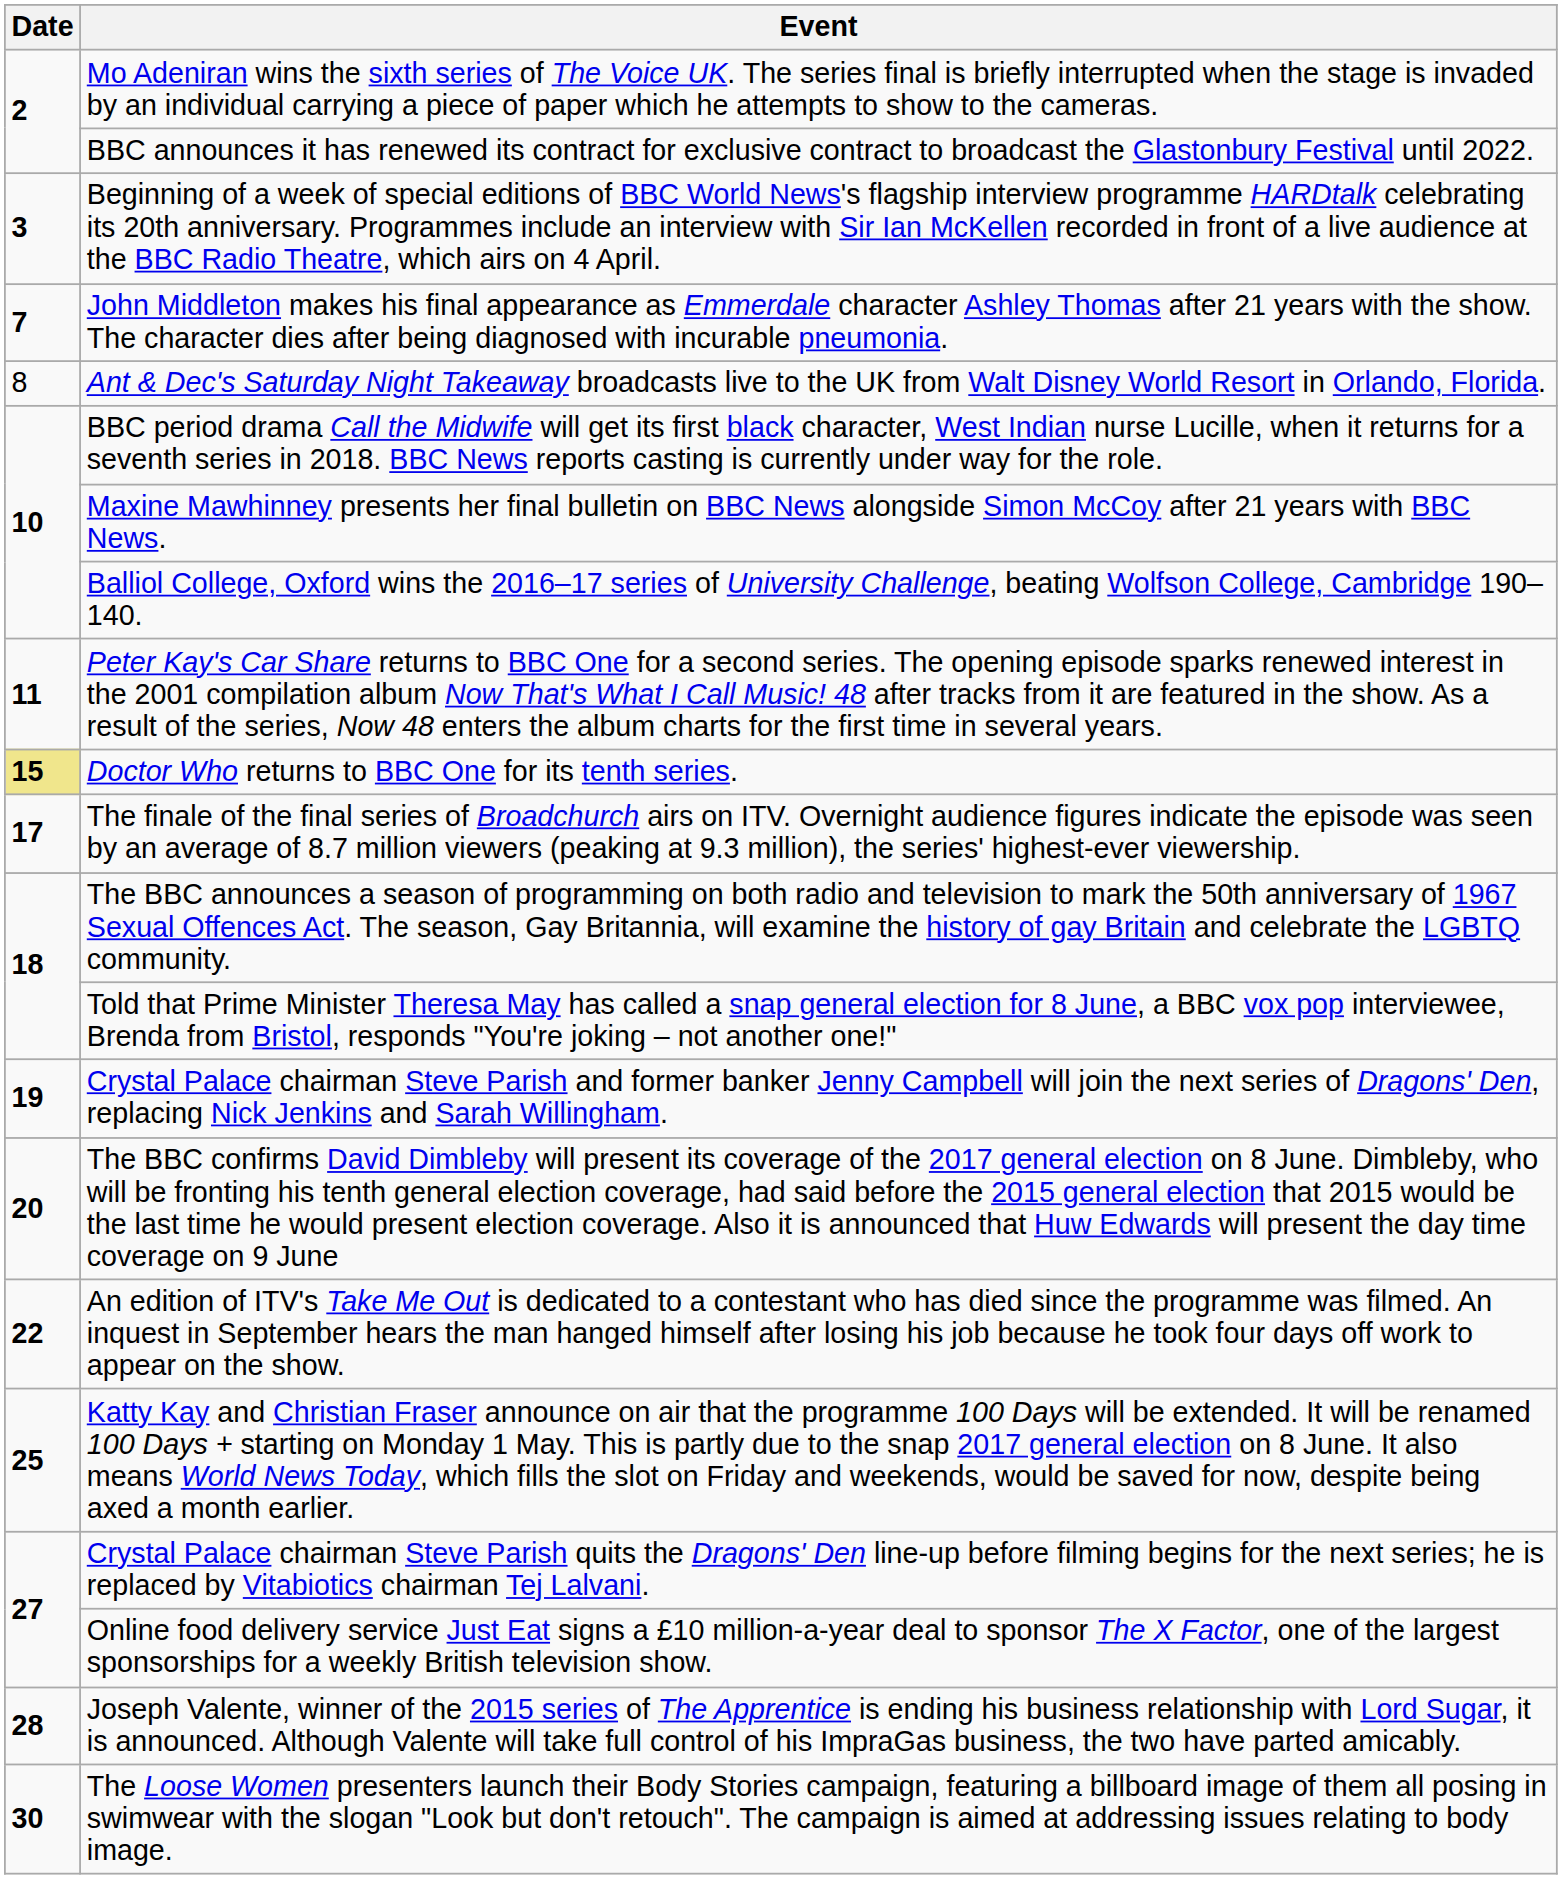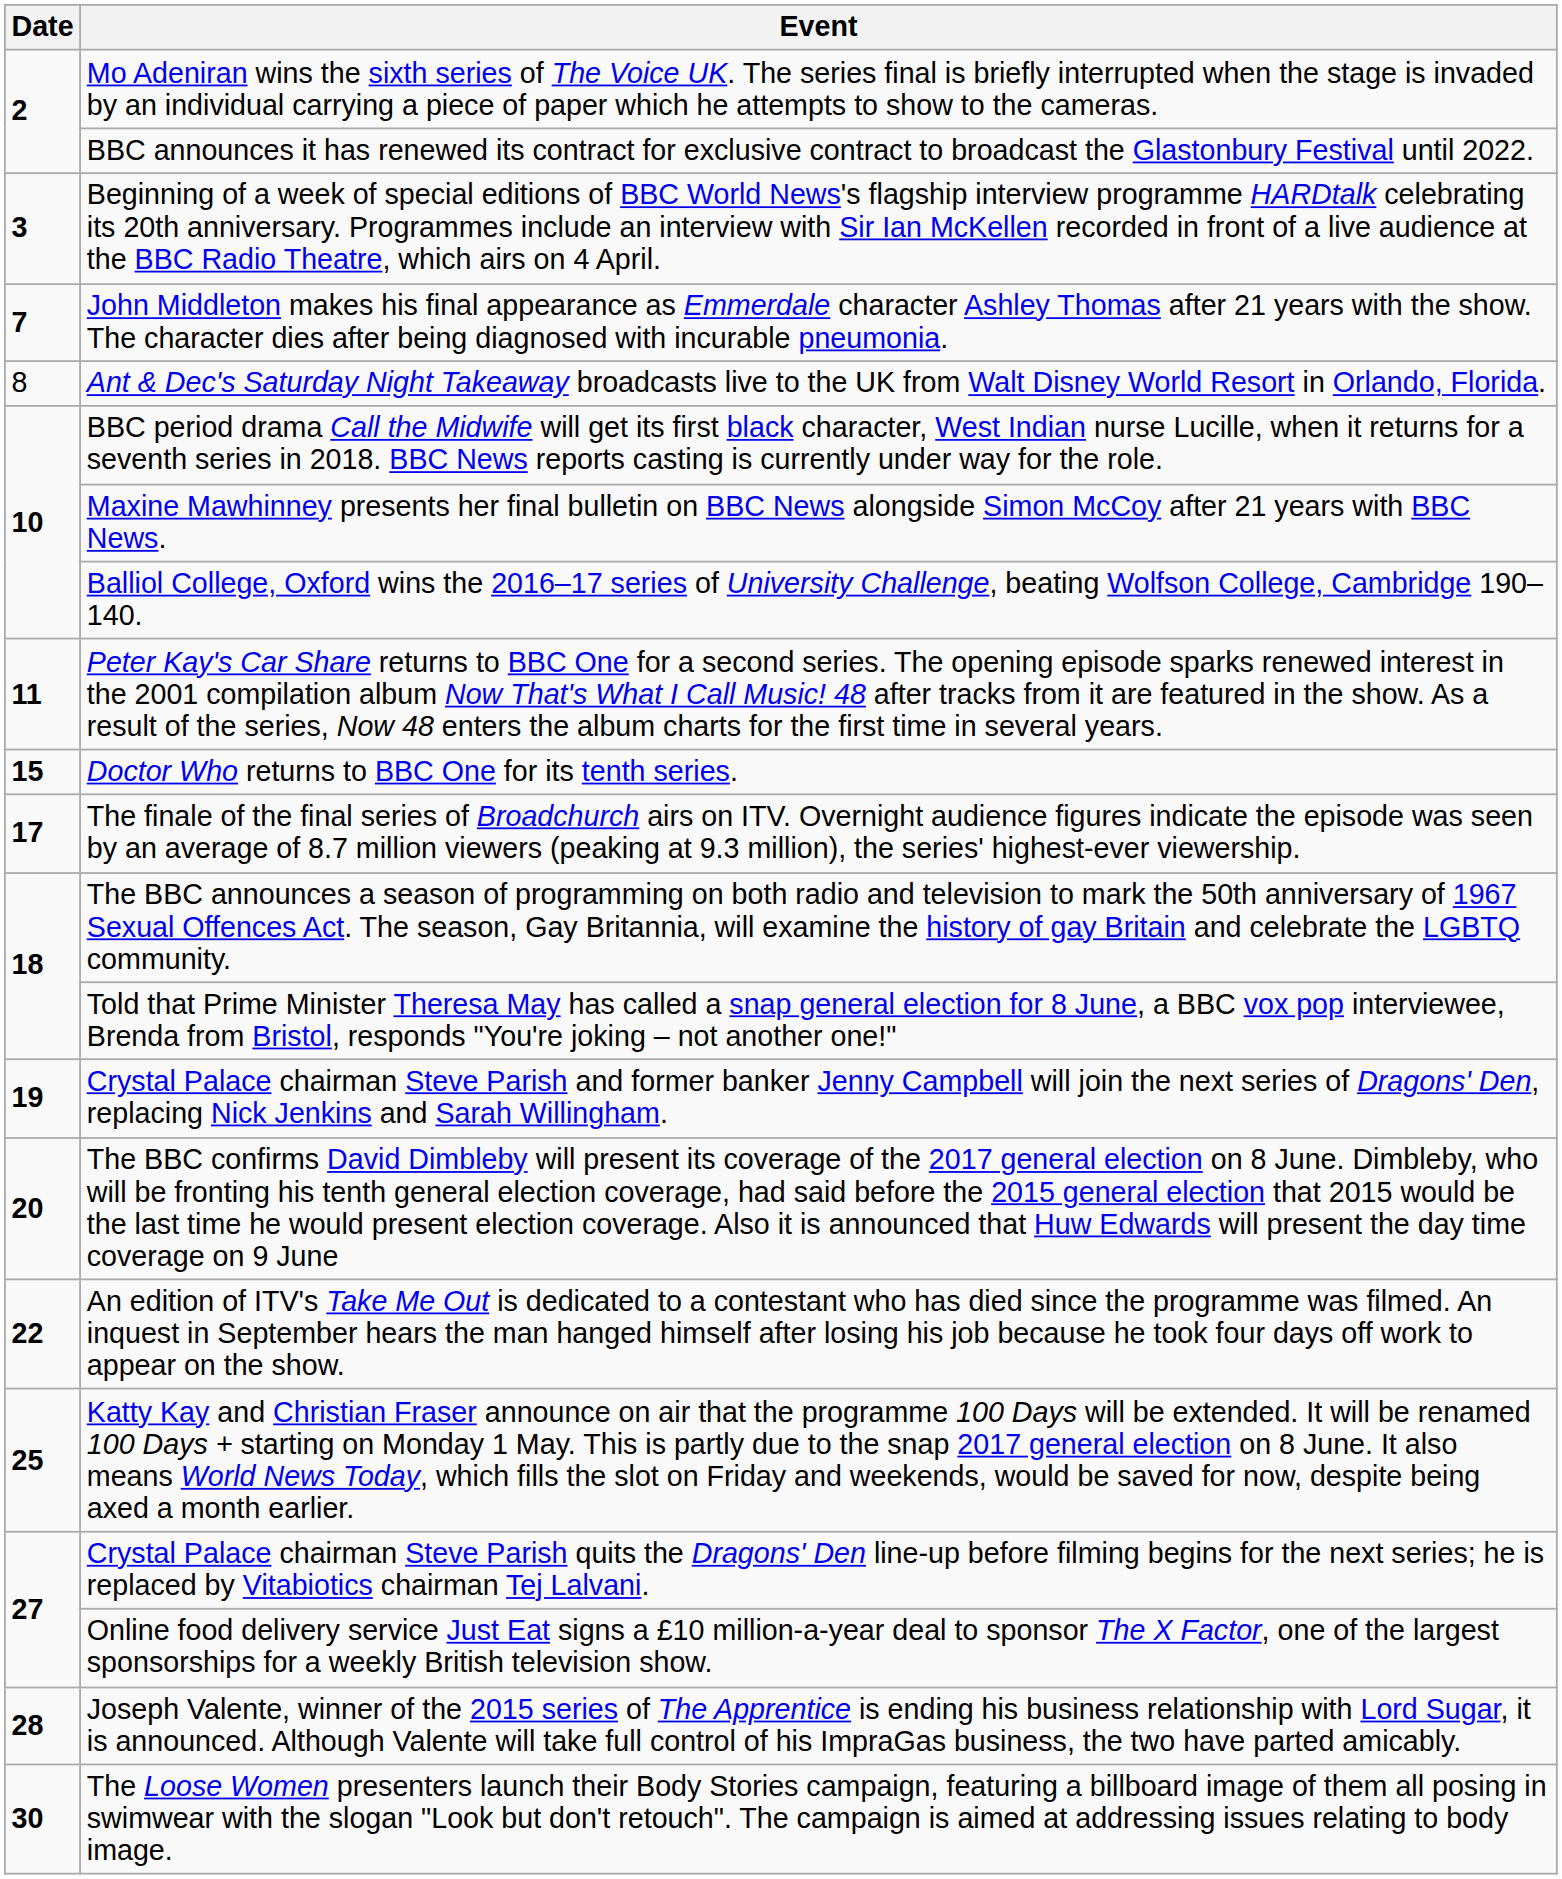(27, 771) khaki background -> (27, 771) no background
